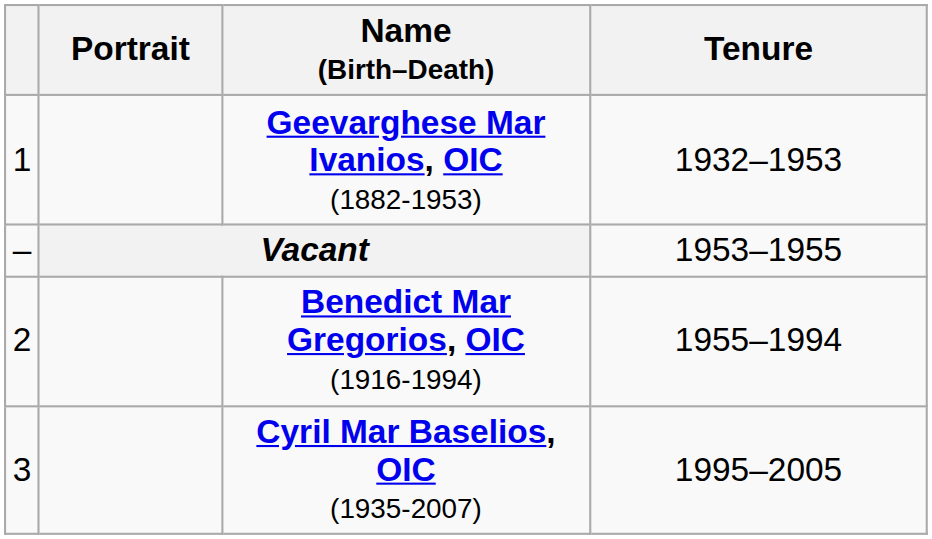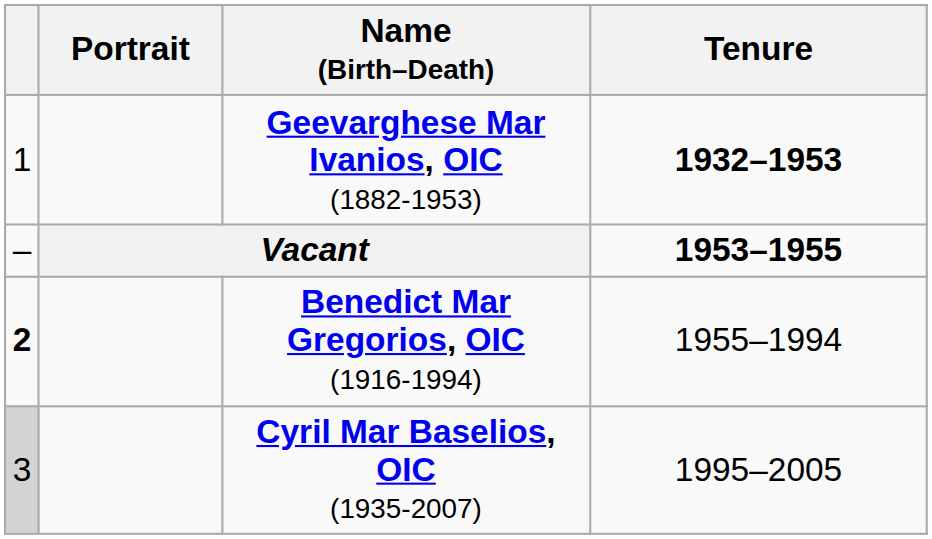(759, 159) normal -> (759, 159) bold
(759, 249) normal -> (759, 249) bold
(22, 340) normal -> (22, 340) bold
(22, 468) no background -> (22, 468) lightgrey background
